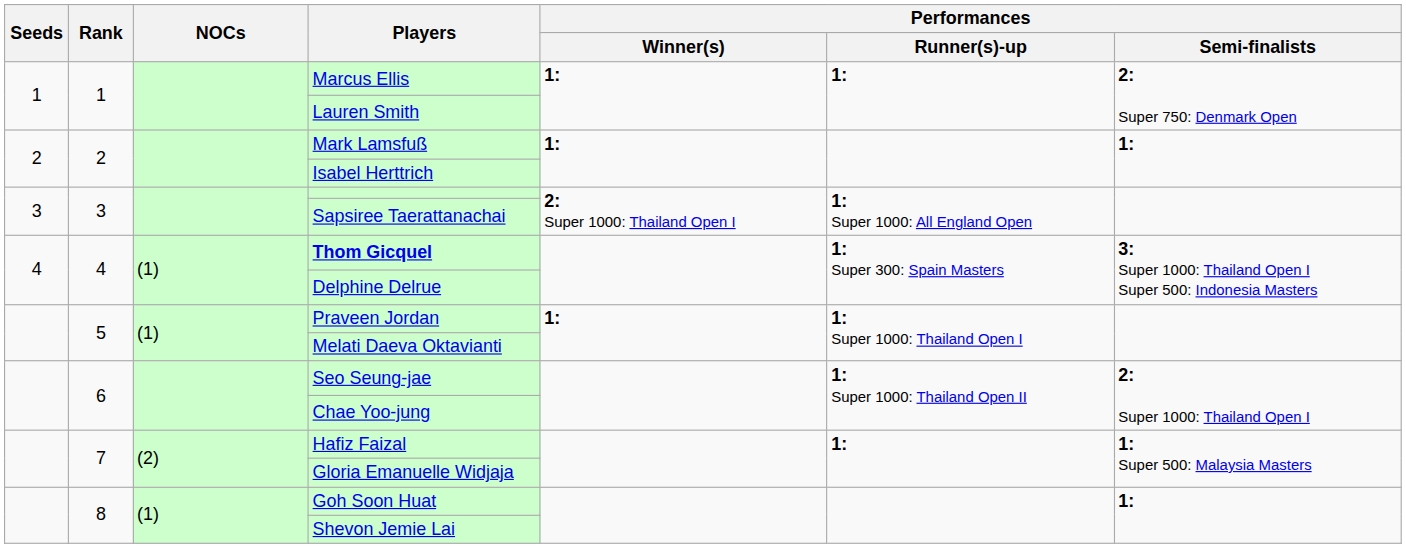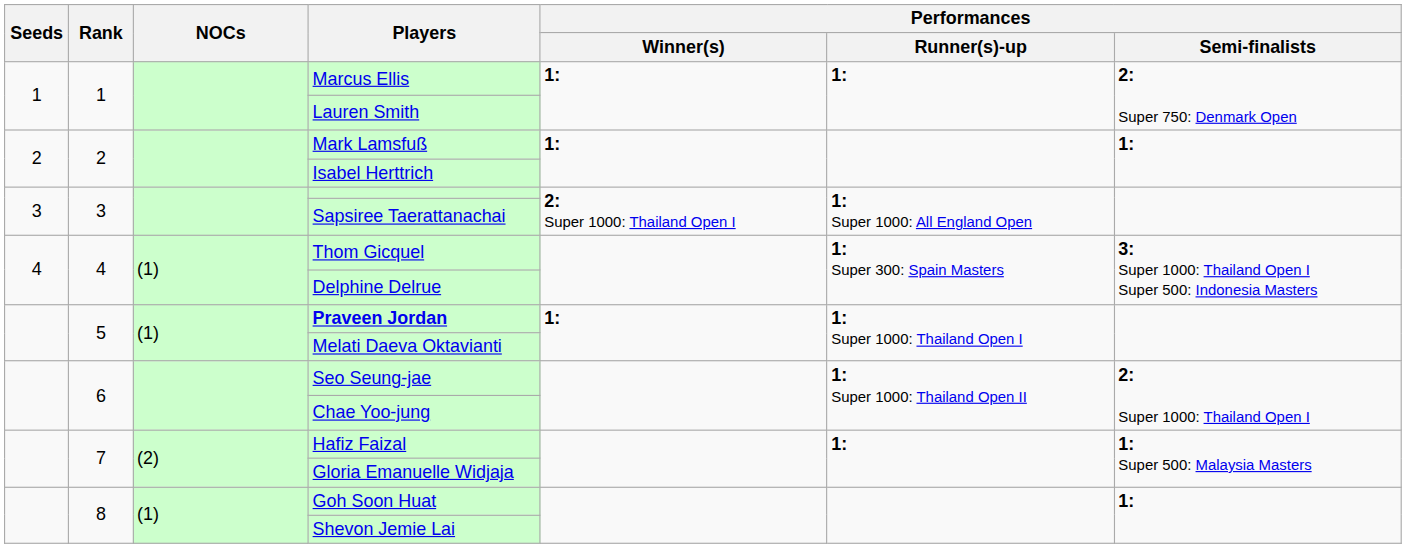(372, 252) bold -> (368, 252) normal
(376, 318) normal -> (380, 318) bold
